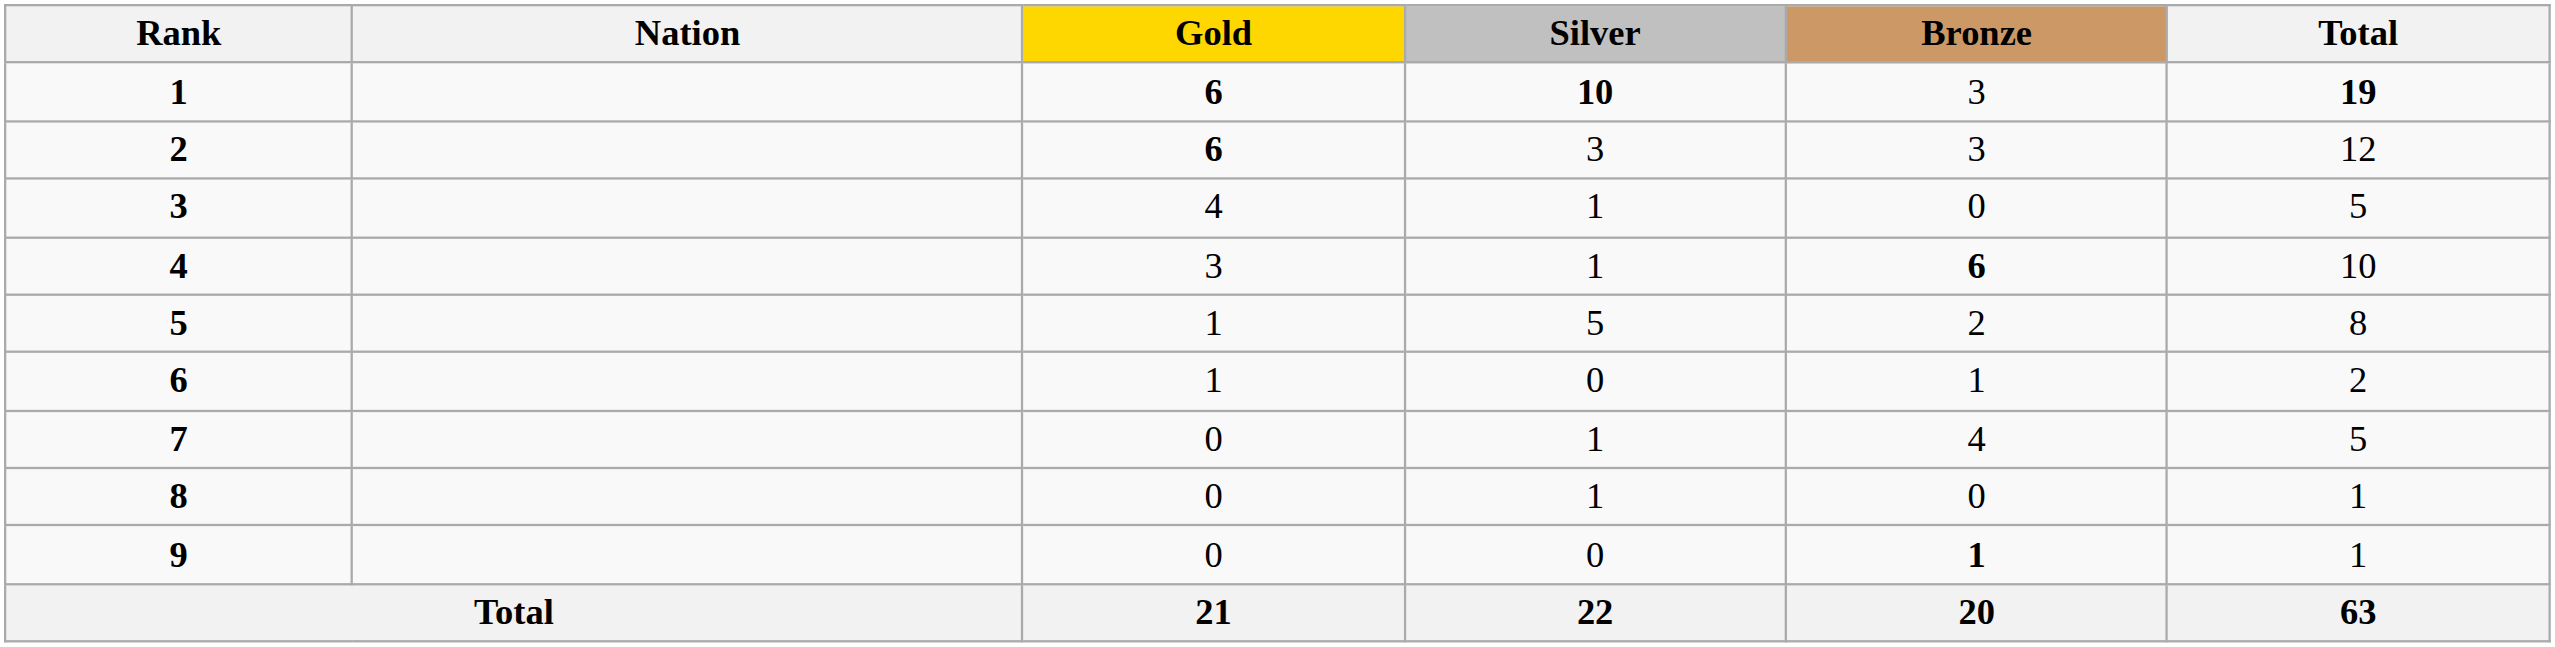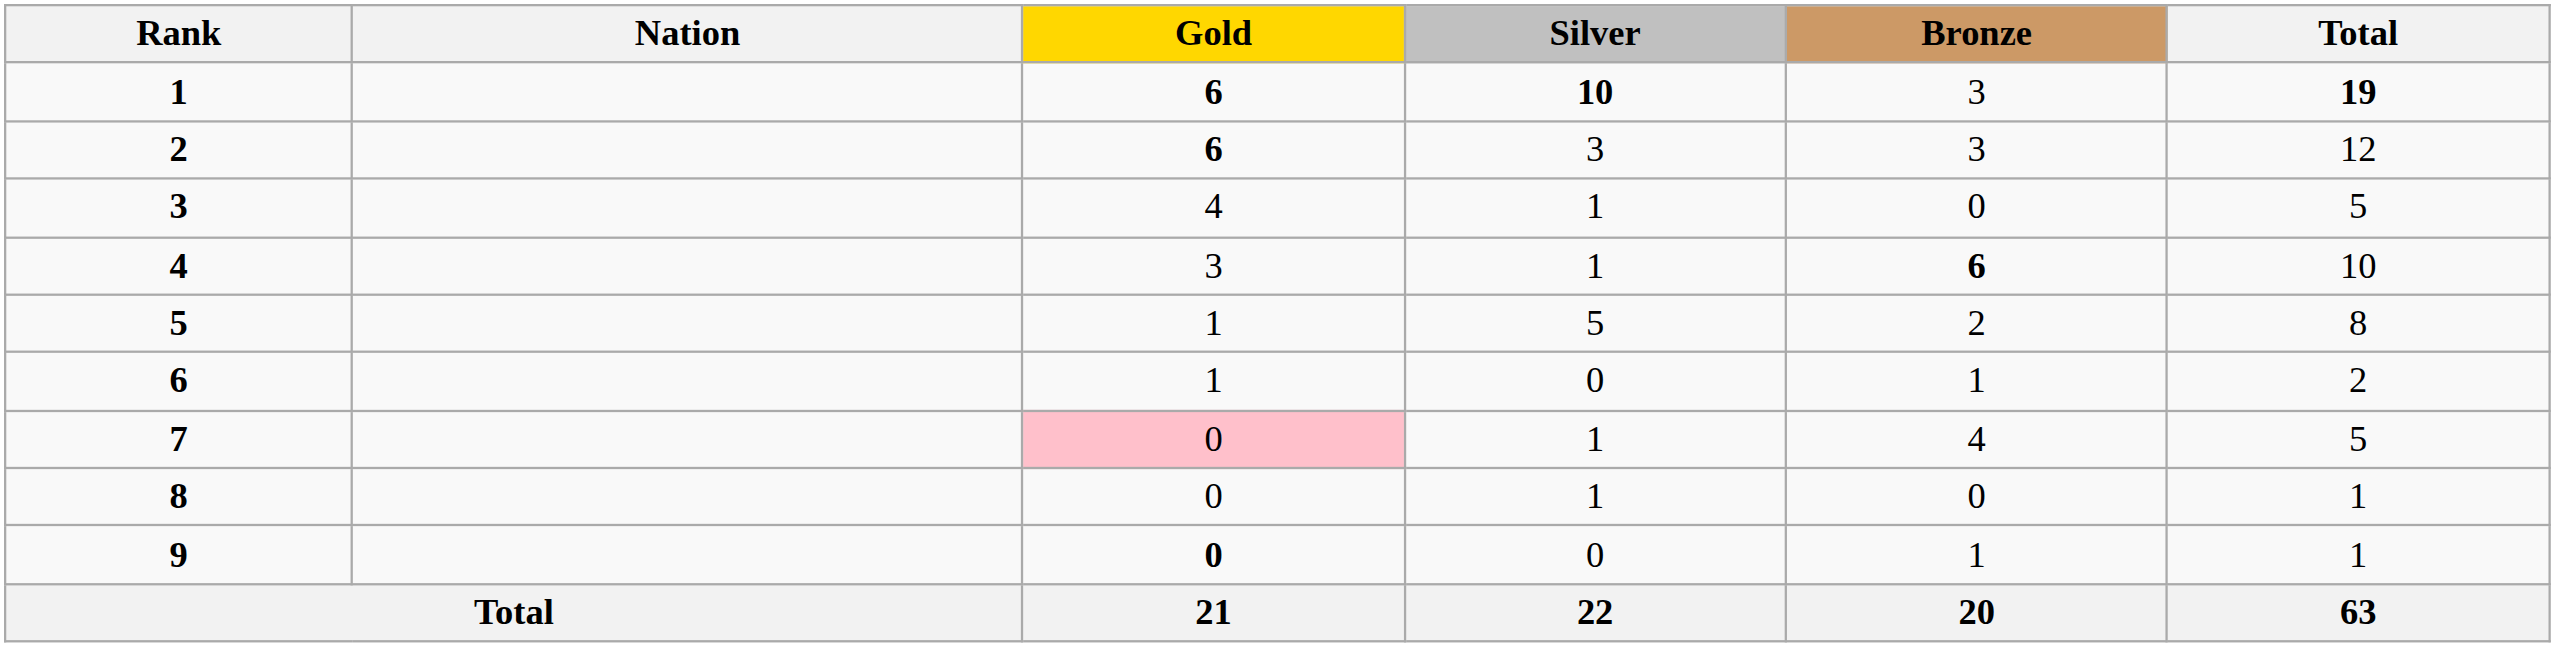(1214, 438) no background -> (1214, 438) pink background
(1214, 554) normal -> (1214, 554) bold
(1977, 554) bold -> (1977, 554) normal
